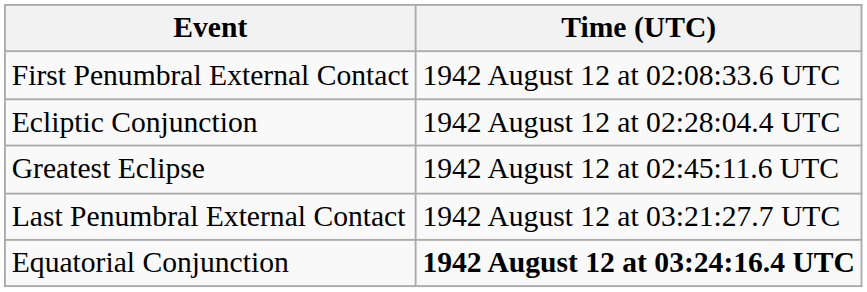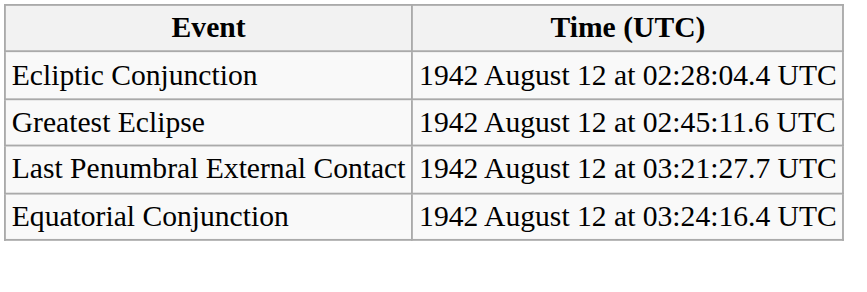- row: (210, 74)
(639, 262) bold -> (628, 215) normal
